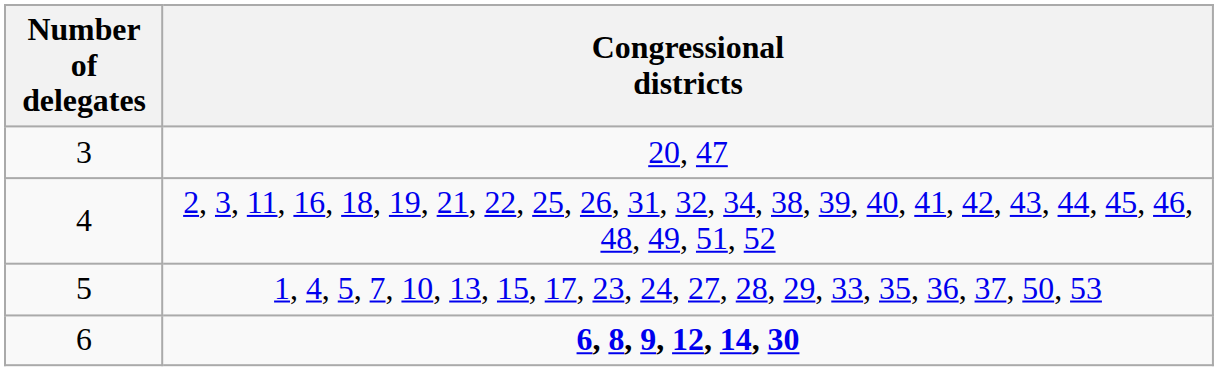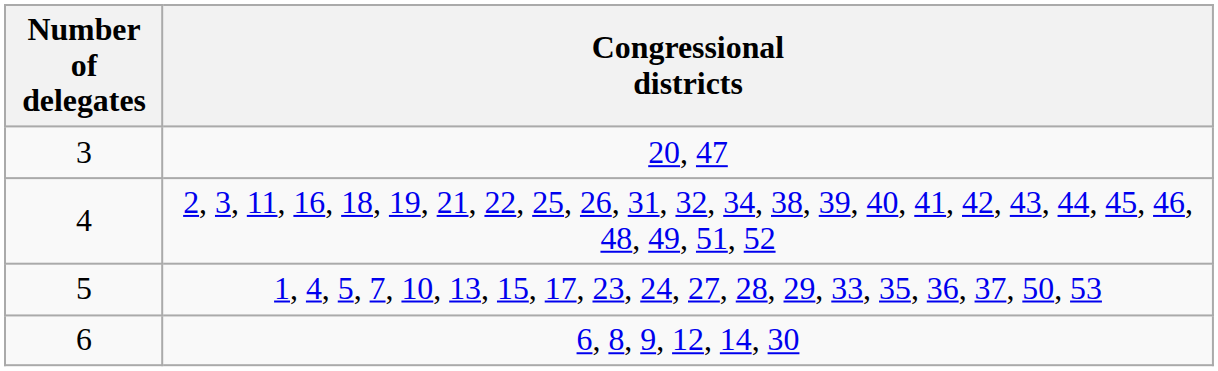(688, 339) bold -> (688, 339) normal
